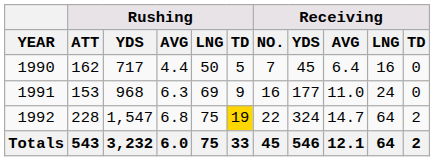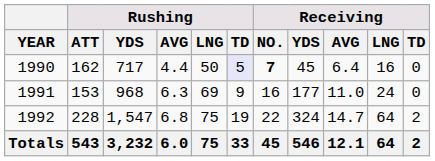(240, 68) no background -> (240, 68) lavender background
(271, 68) normal -> (271, 68) bold
(240, 118) gold background -> (240, 118) no background
